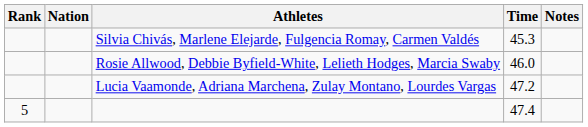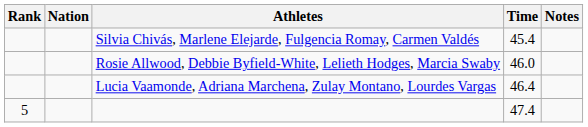(522, 40) 45.3 -> (522, 40) 45.4
(522, 87) 47.2 -> (522, 87) 46.4
